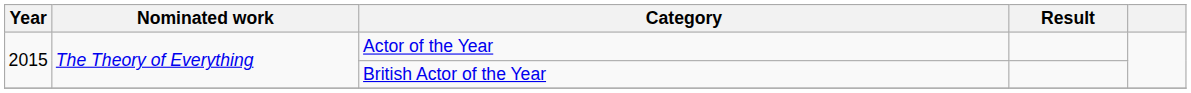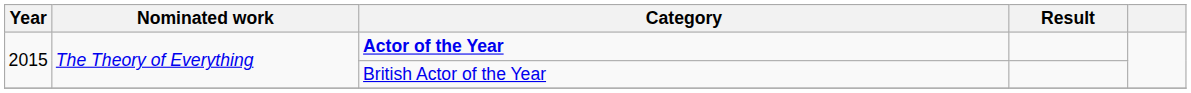(428, 46) normal -> (433, 46) bold
